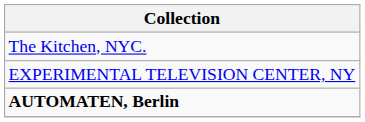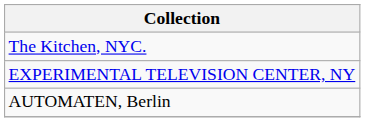(94, 102) bold -> (90, 102) normal
